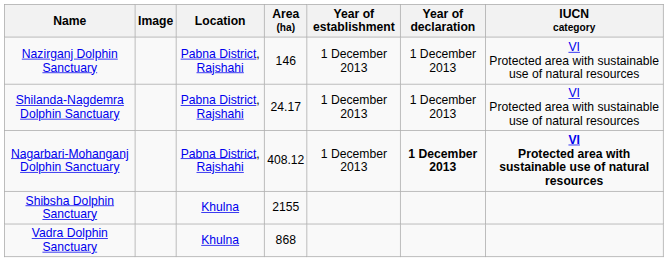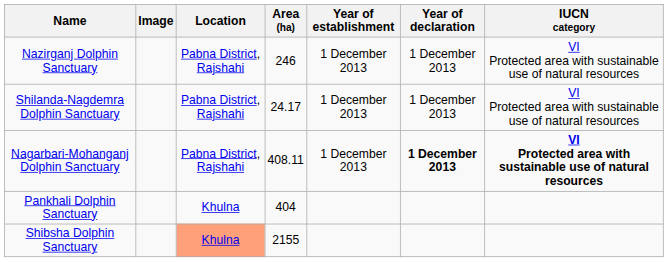(286, 60) 146 -> (286, 60) 246
(286, 160) 408.12 -> (286, 160) 408.11
+ row: (70, 207)
(220, 207) no background -> (220, 240) lightsalmon background
- row: (70, 240)
